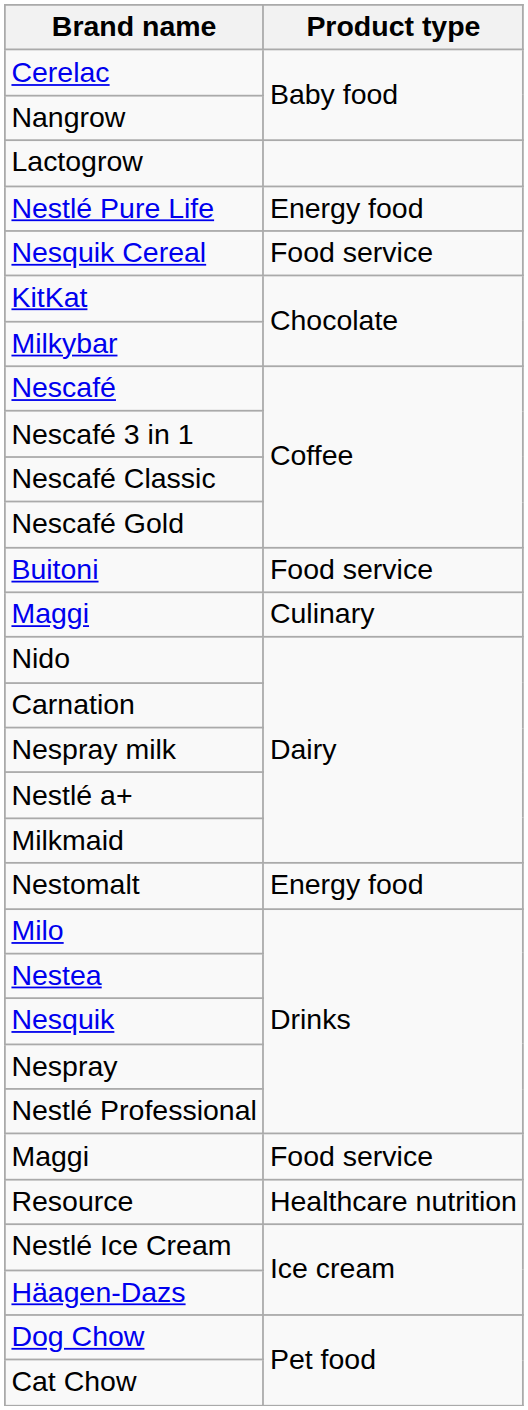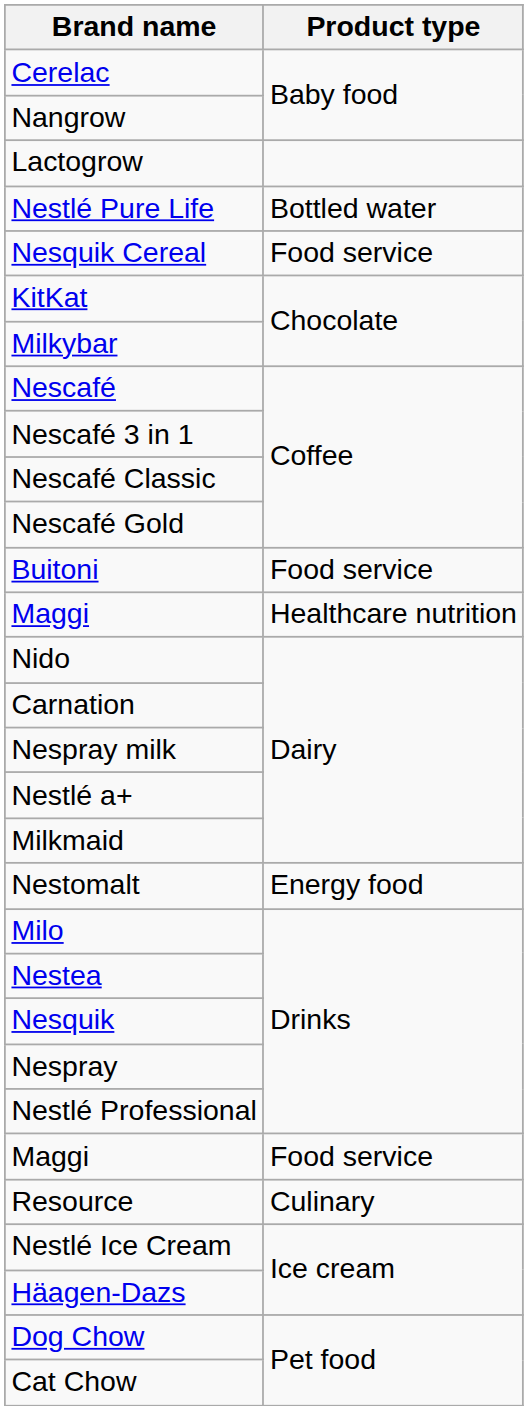(347, 207) Energy food -> (353, 207) Bottled water
(322, 614) Culinary -> (393, 614) Healthcare nutrition
(393, 1201) Healthcare nutrition -> (322, 1201) Culinary
